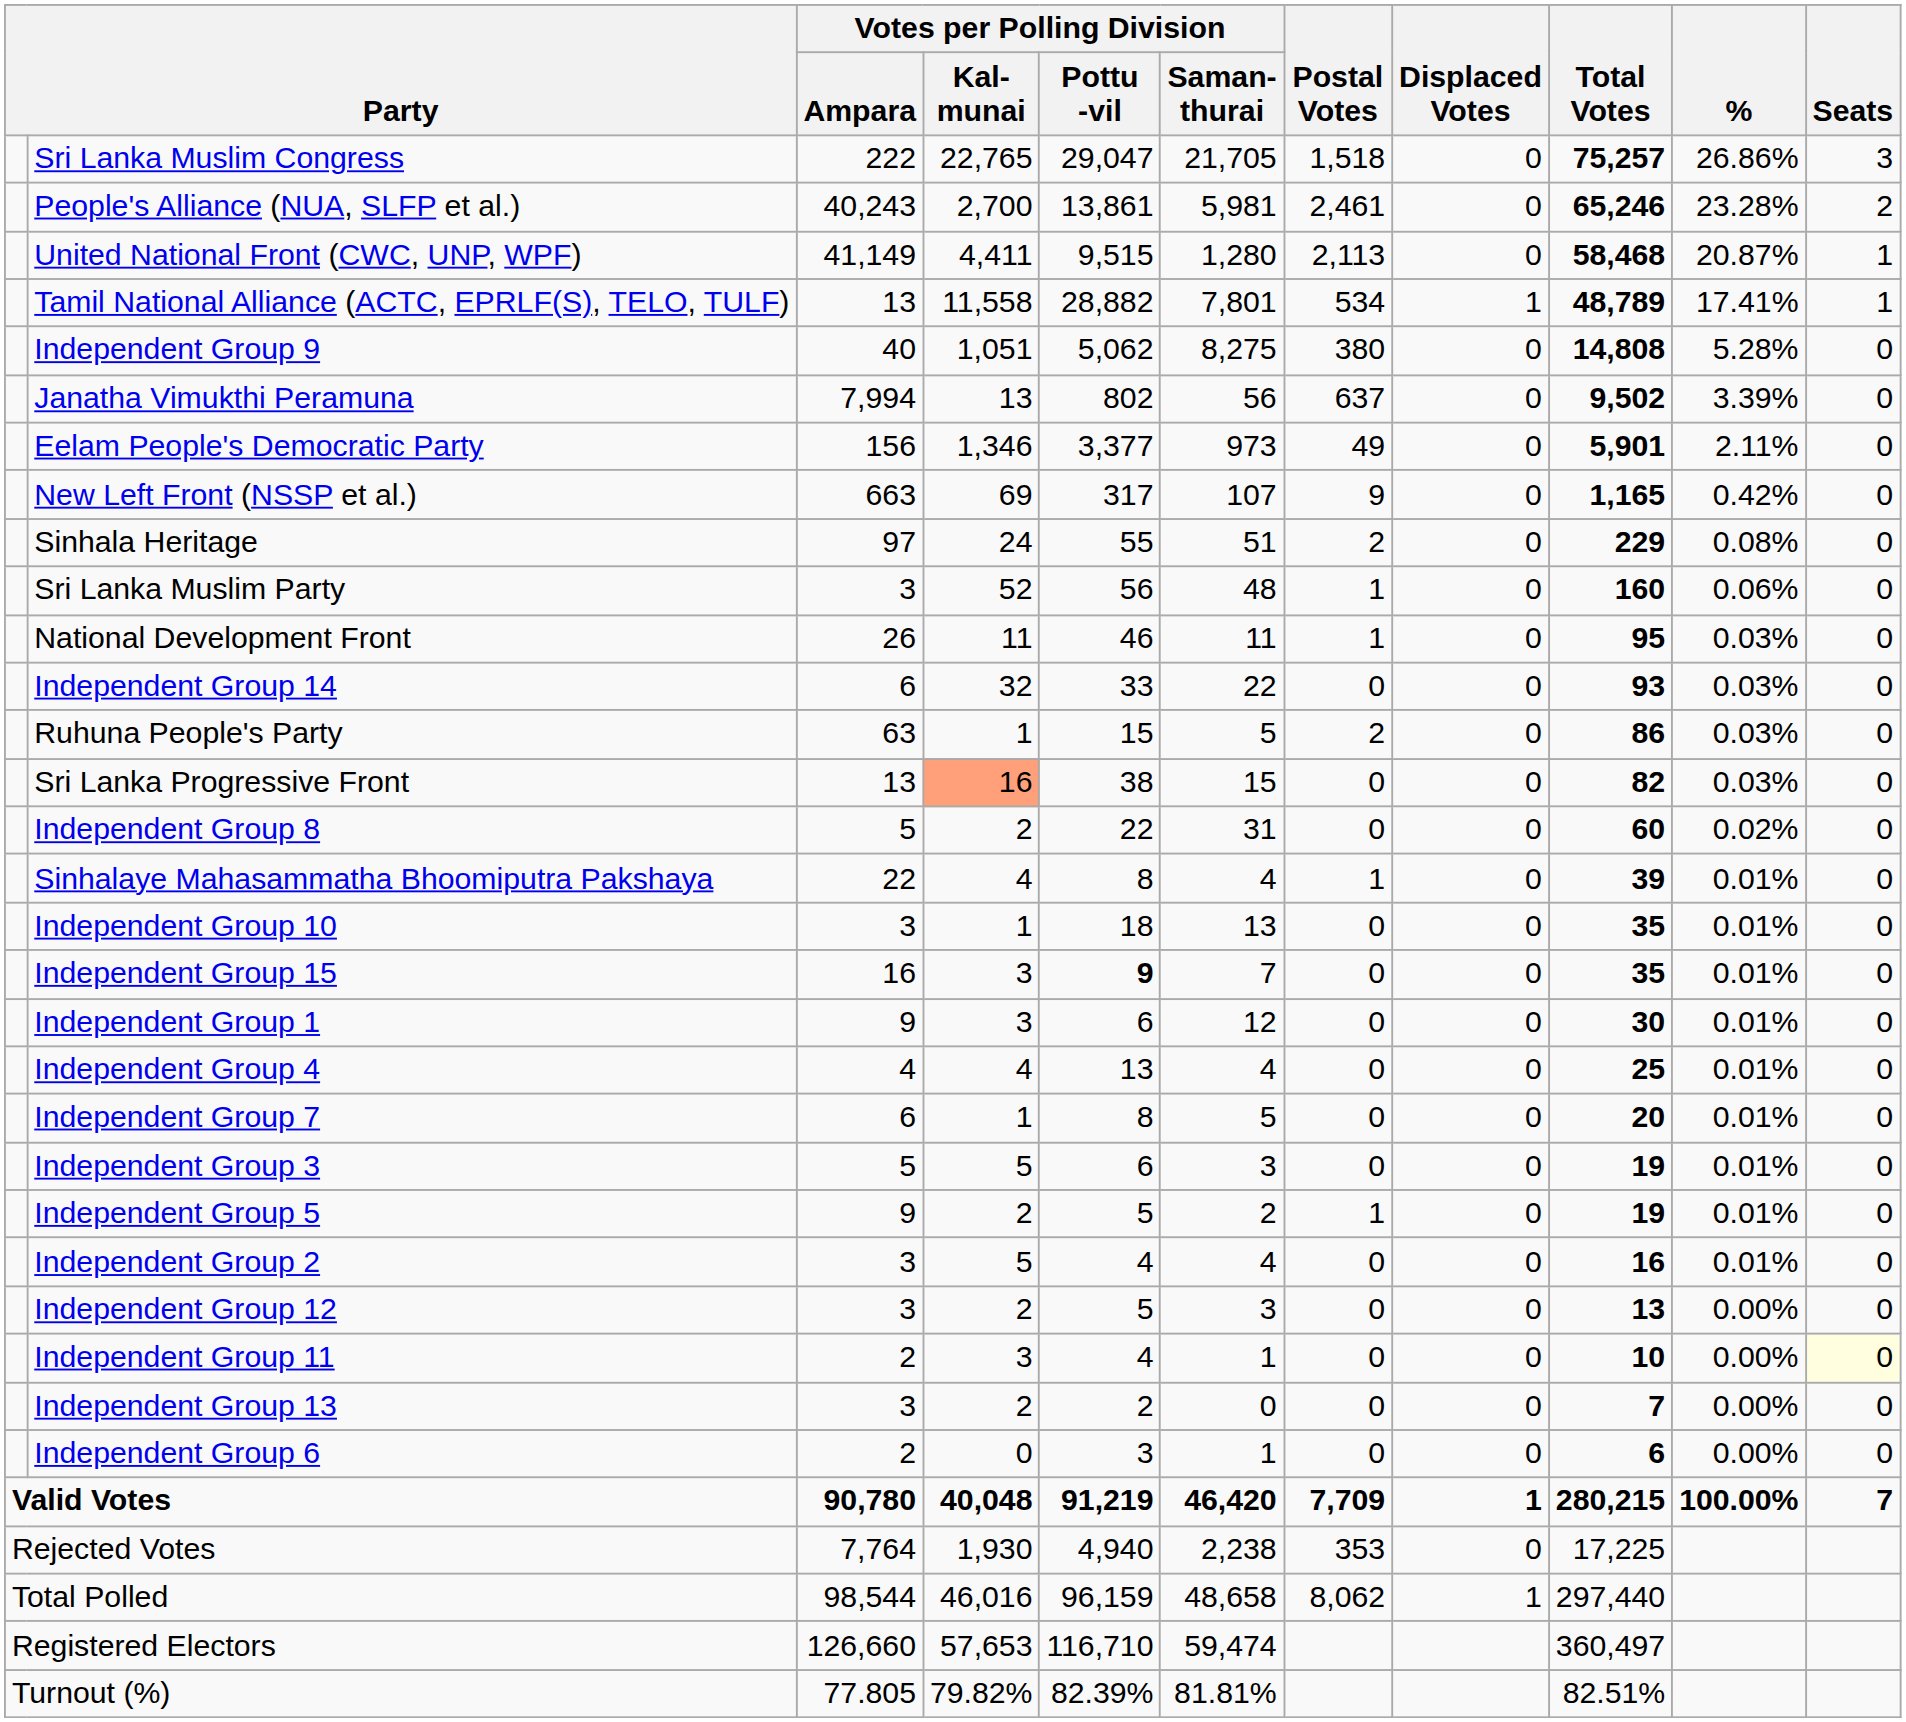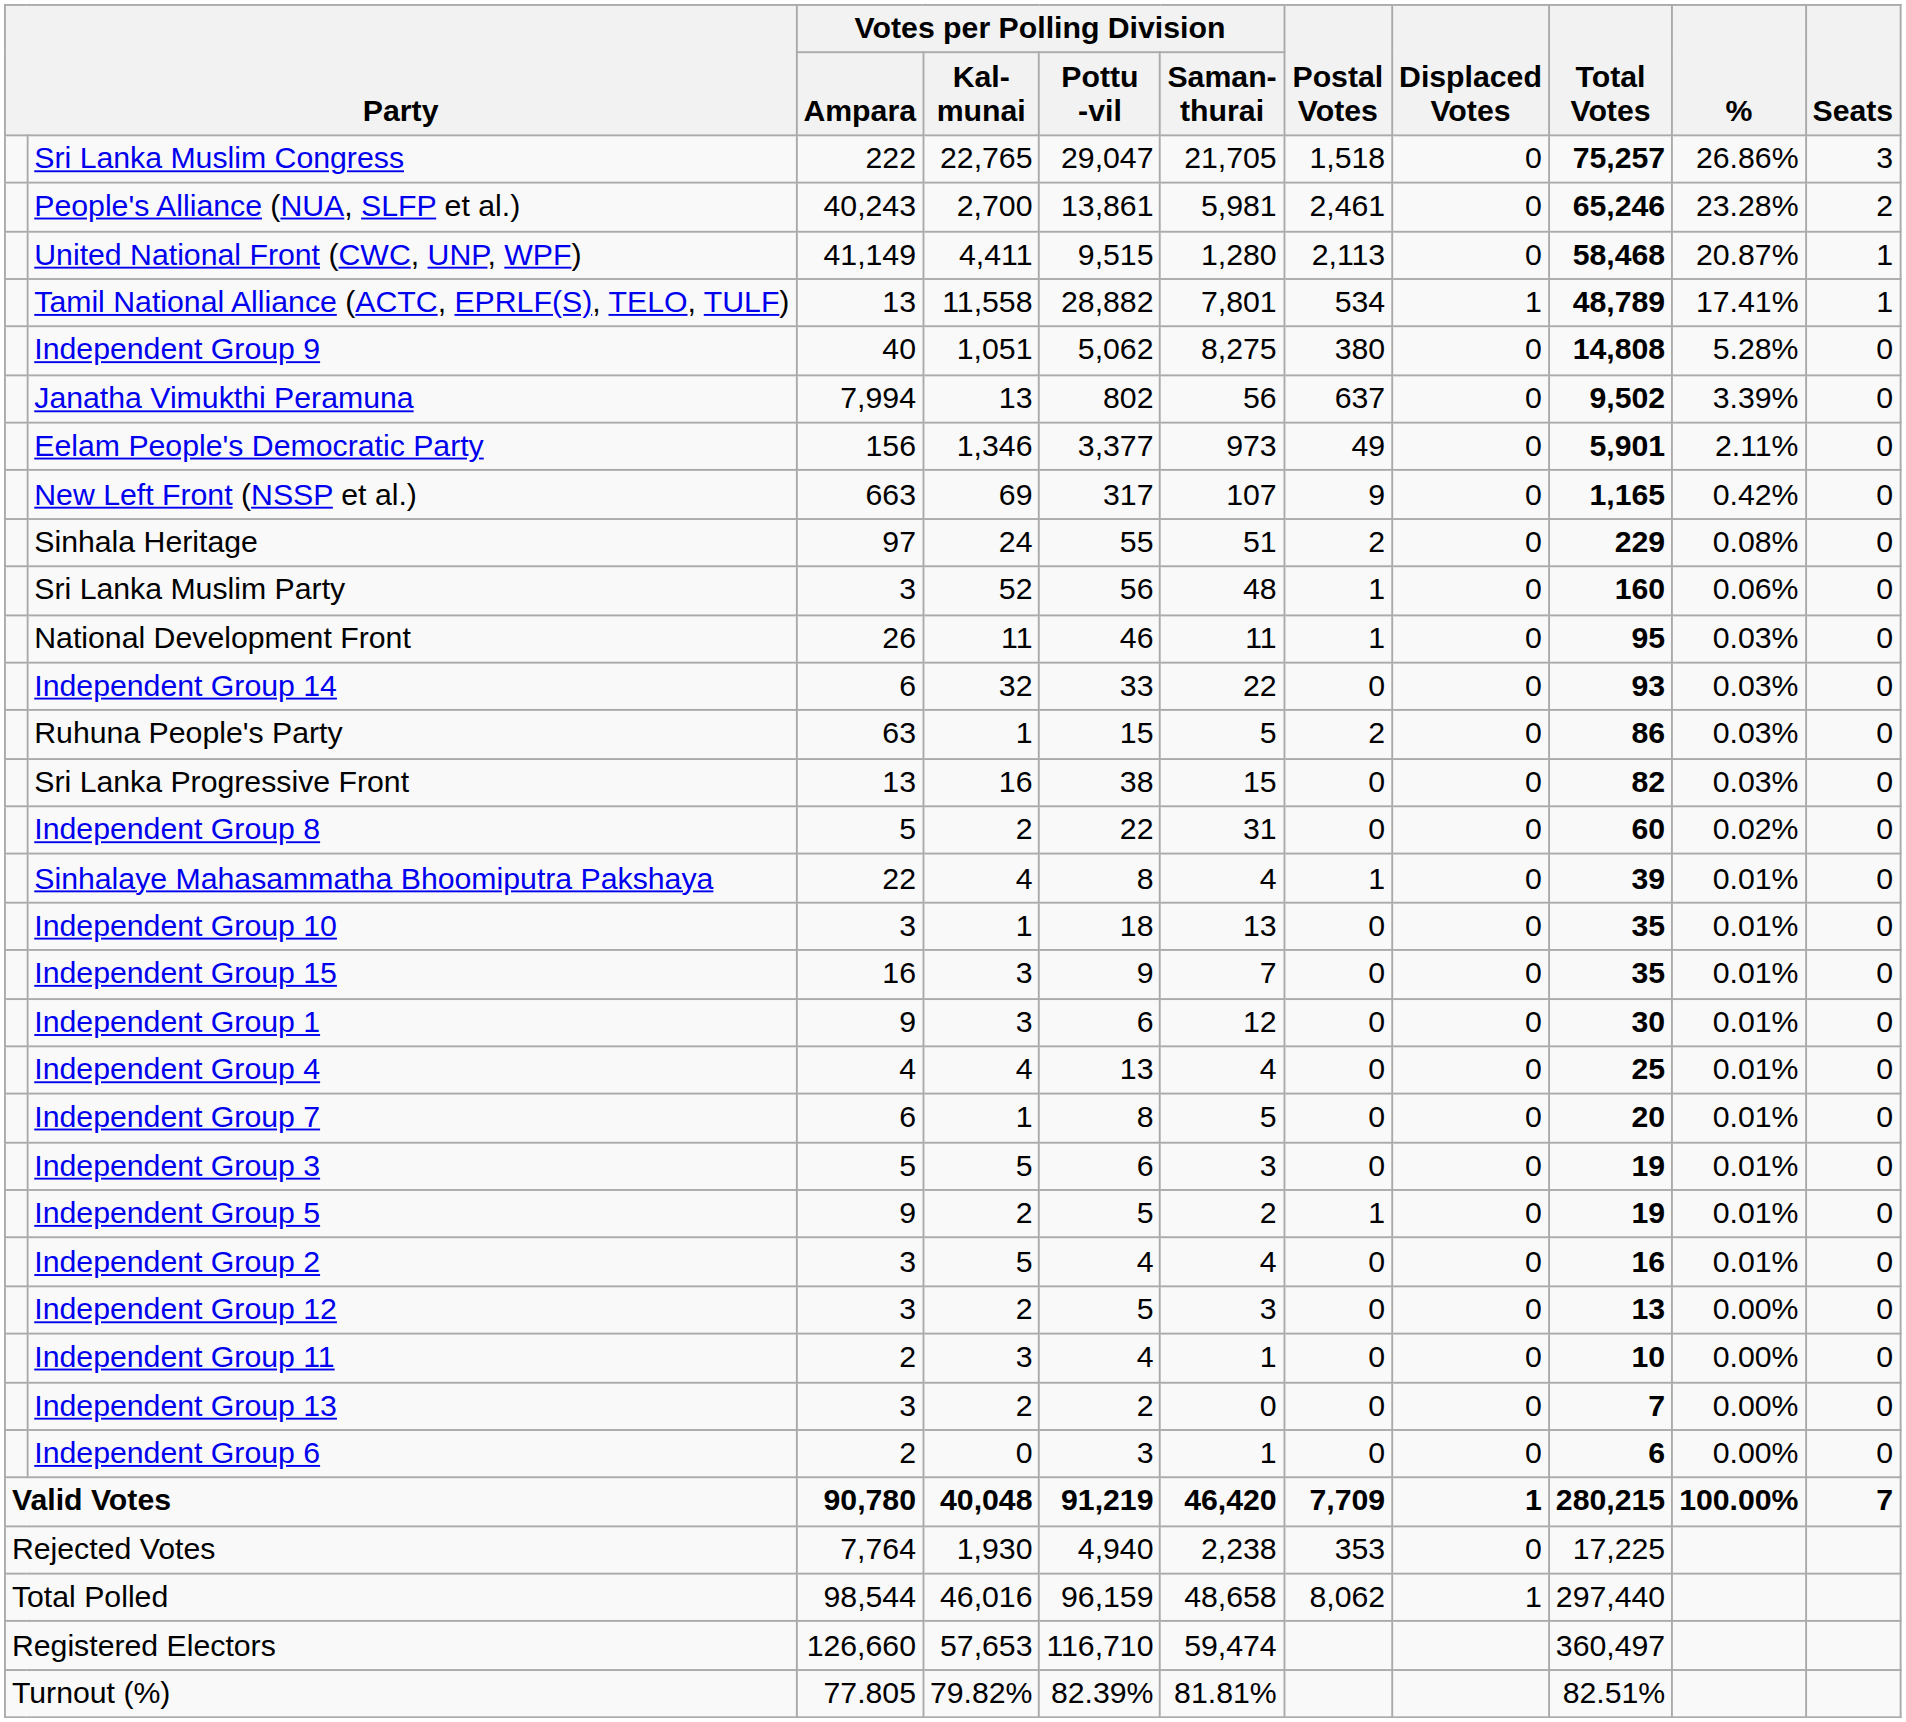(1016, 781) lightsalmon background -> (1016, 781) no background
(1145, 973) bold -> (1145, 973) normal
(1885, 1357) lightyellow background -> (1885, 1357) no background
